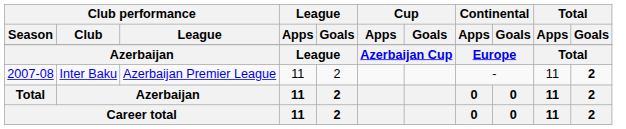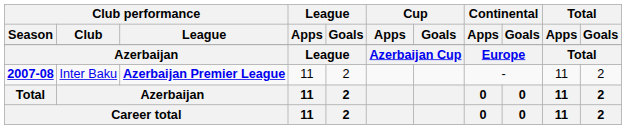(31, 74) normal -> (31, 74) bold
(200, 74) normal -> (204, 74) bold
(592, 74) bold -> (601, 74) normal
